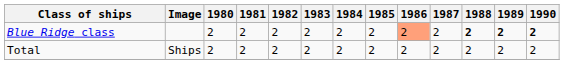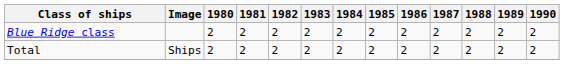(404, 32) lightsalmon background -> (404, 32) no background
(468, 32) bold -> (468, 32) normal
(501, 32) bold -> (501, 32) normal
(533, 32) bold -> (533, 32) normal
